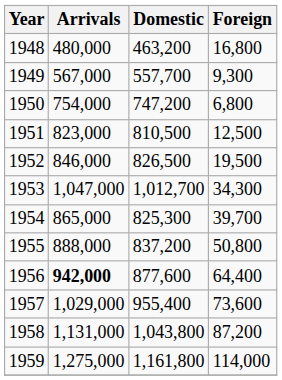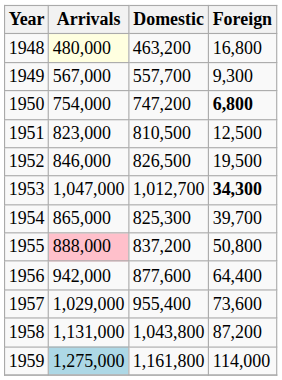(82, 48) no background -> (82, 48) lightyellow background
(233, 104) normal -> (233, 104) bold
(237, 190) normal -> (237, 190) bold
(82, 246) no background -> (82, 246) pink background
(82, 275) bold -> (82, 275) normal
(89, 360) no background -> (89, 360) lightblue background
